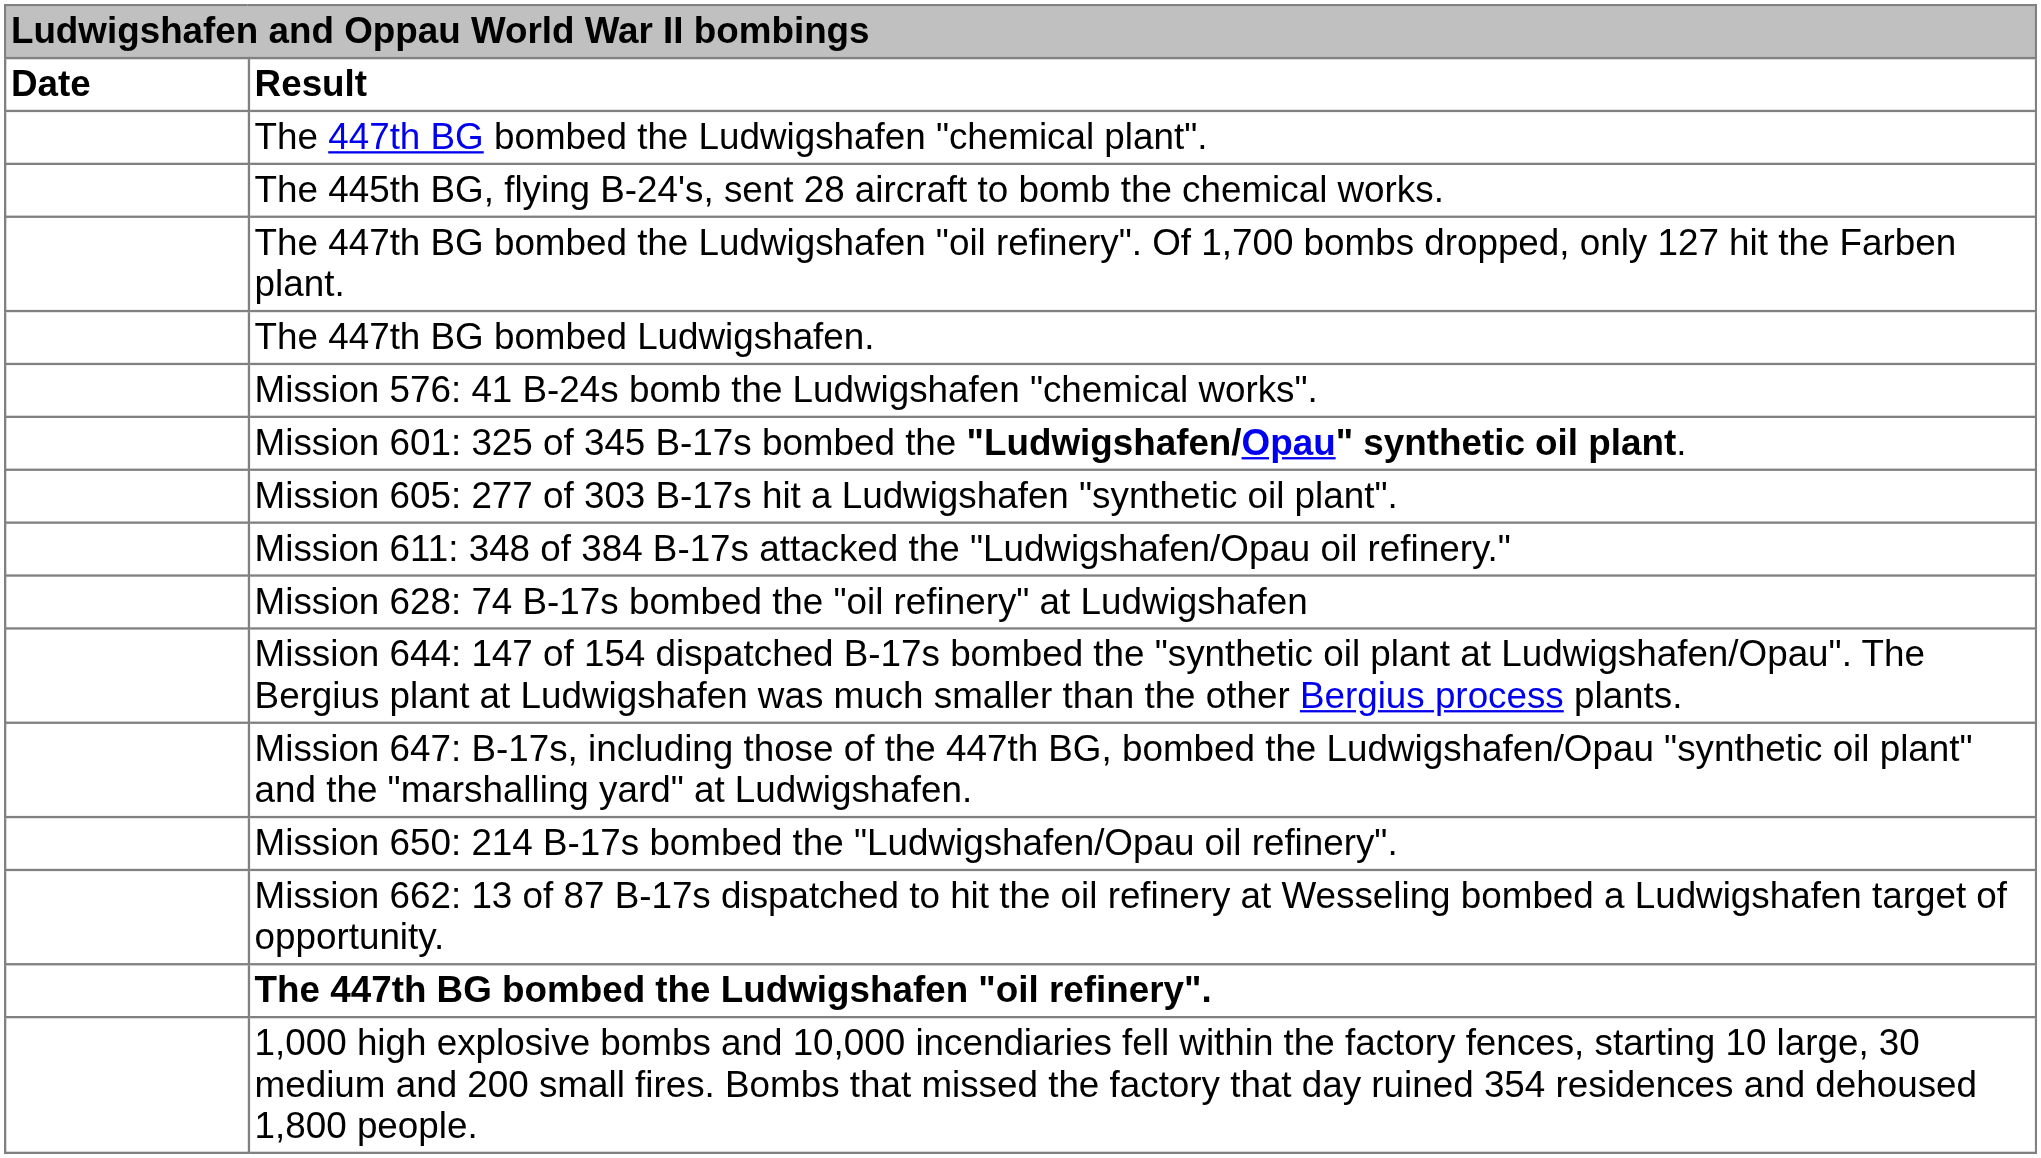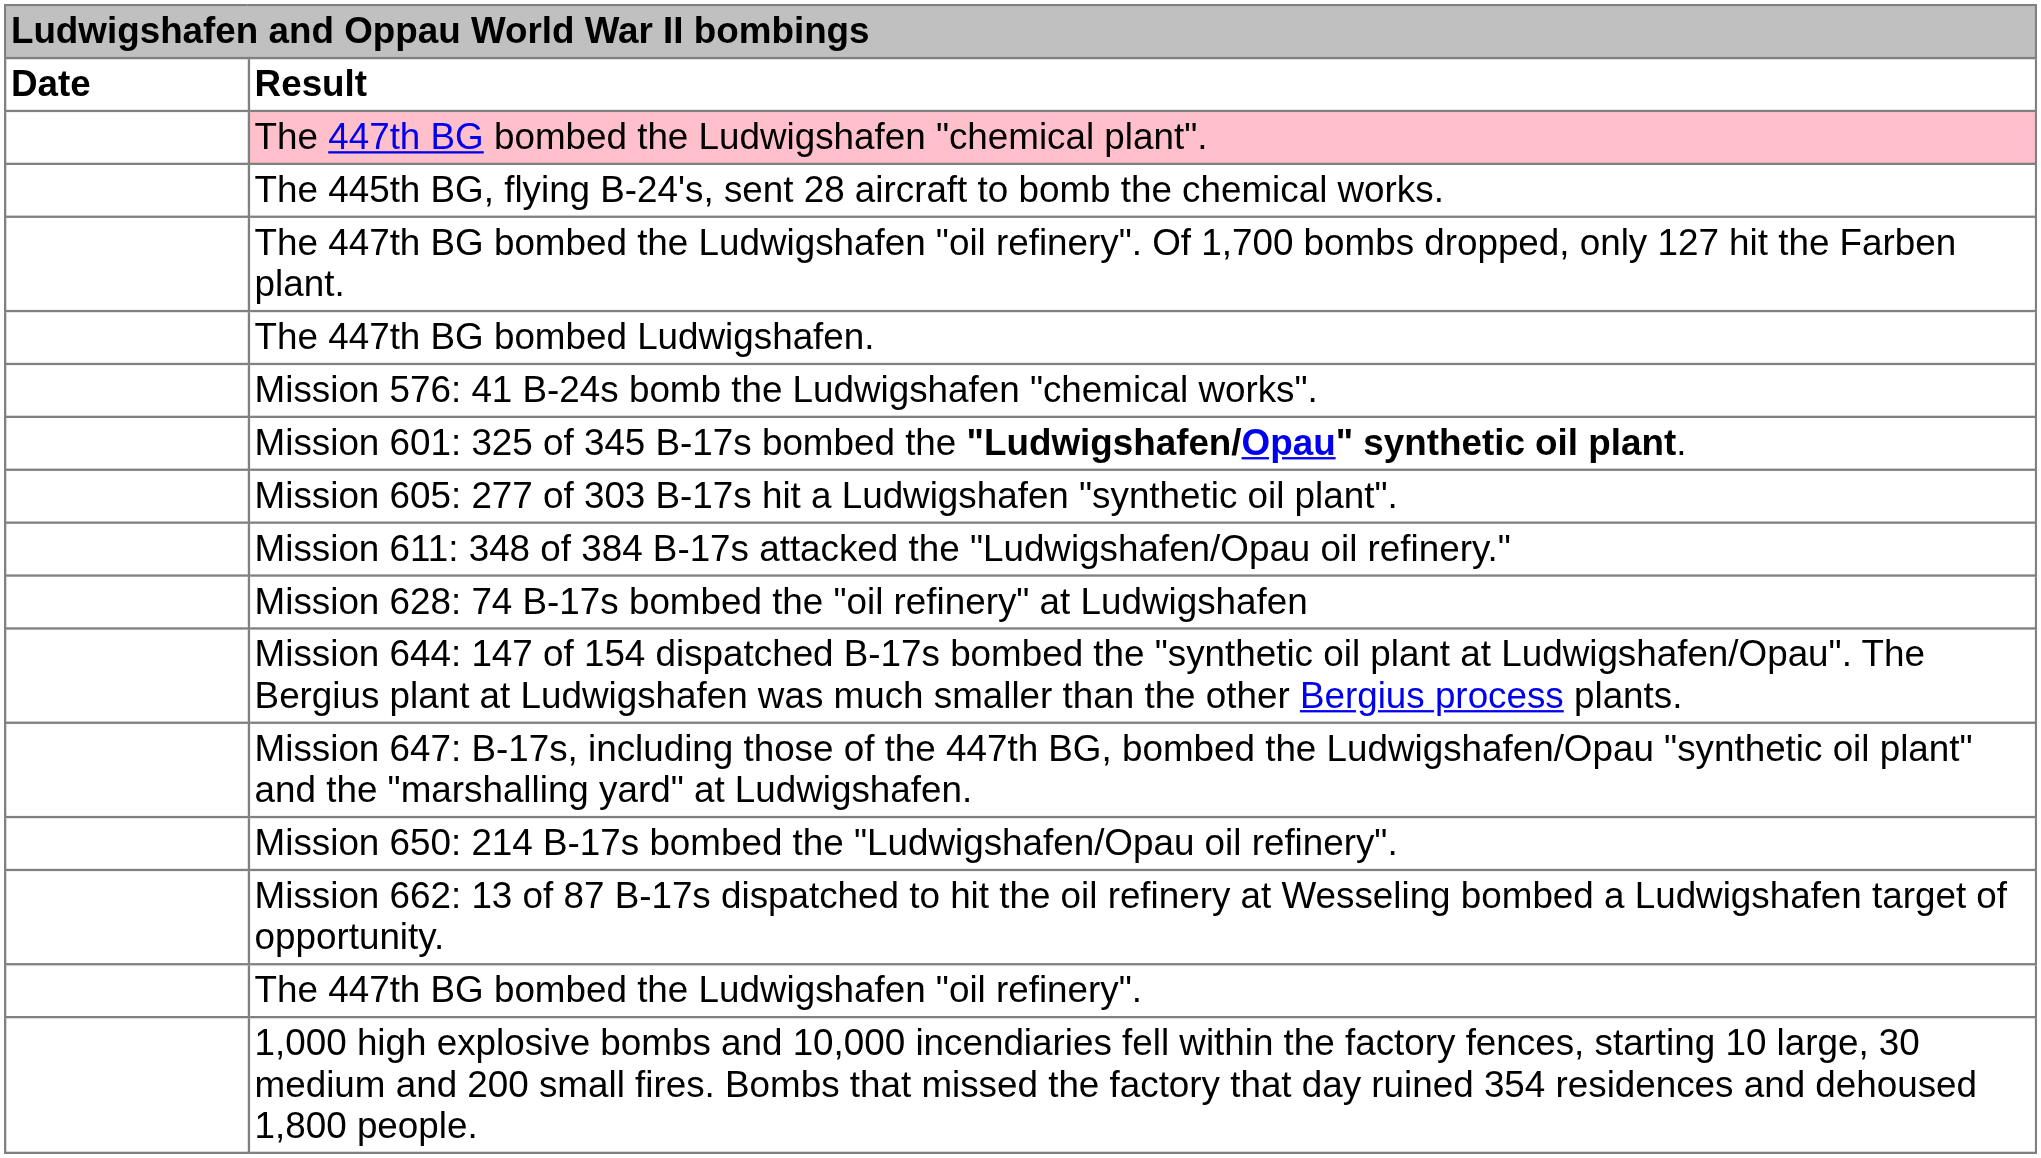(731, 136) no background -> (731, 136) pink background
(733, 990) bold -> (698, 990) normal
